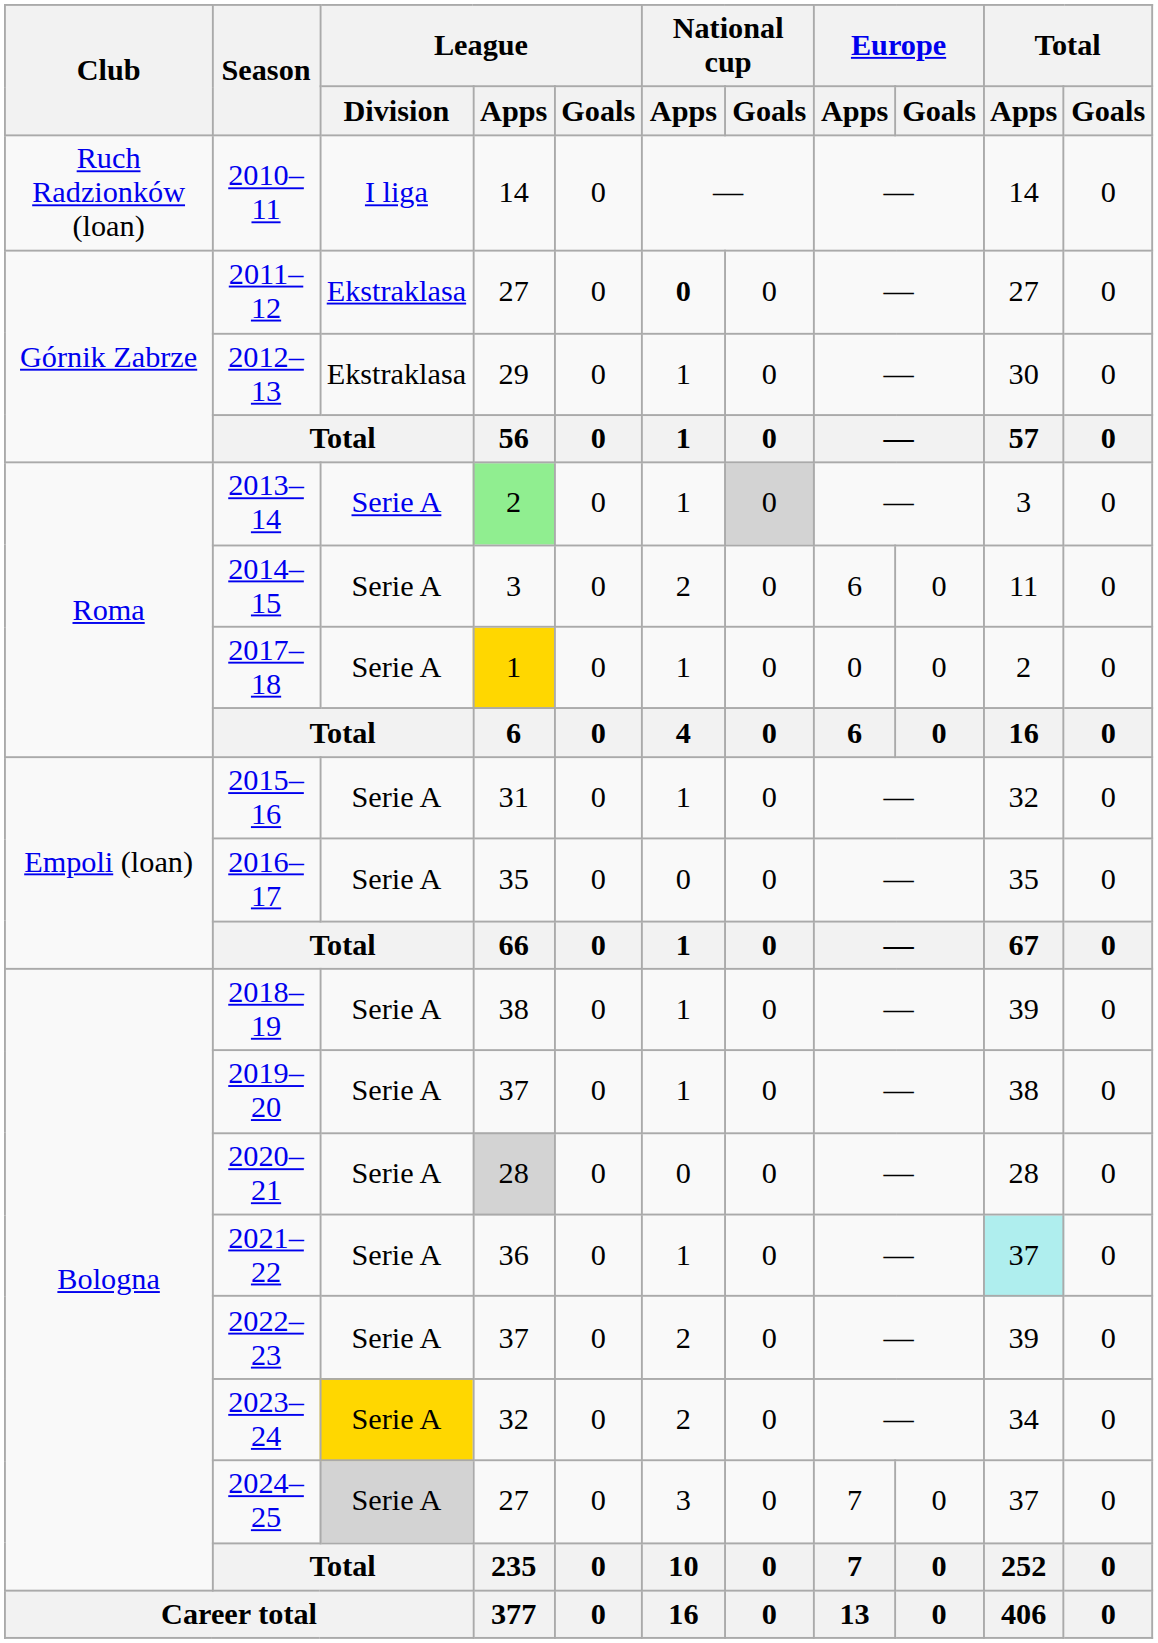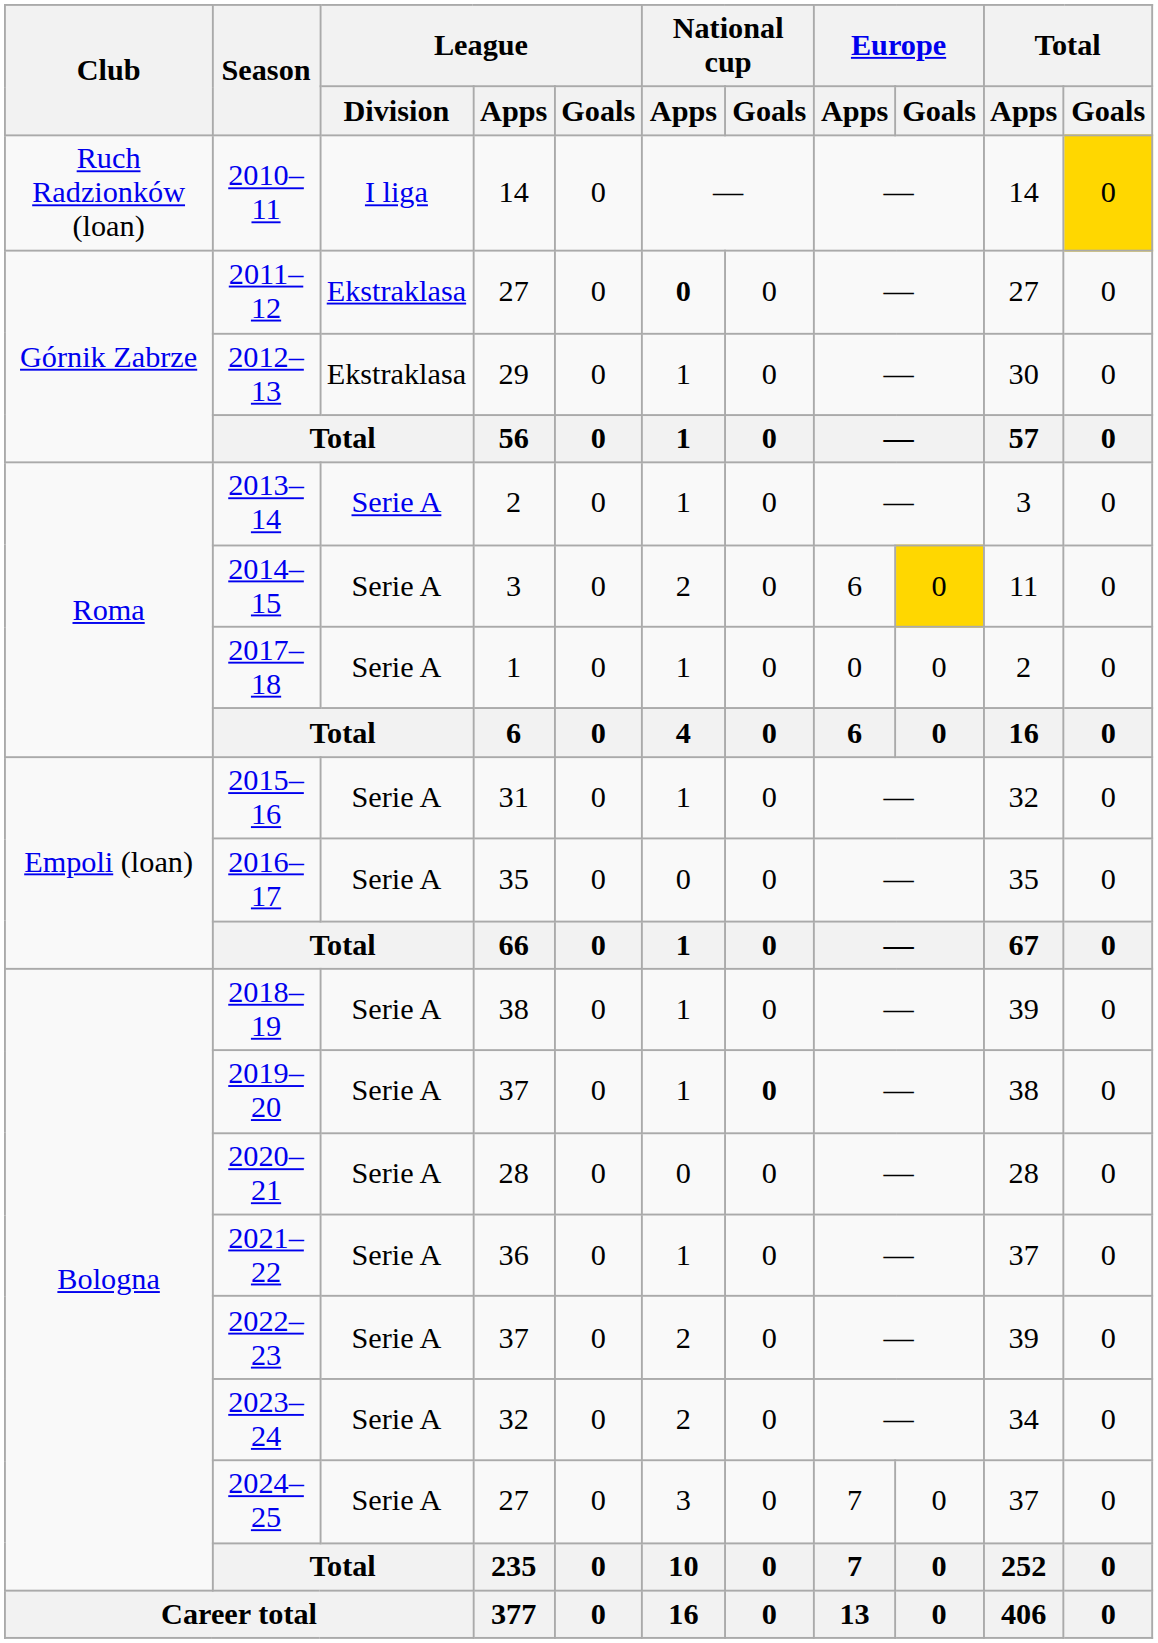(1108, 192) no background -> (1108, 192) gold background
(514, 503) lightgreen background -> (514, 503) no background
(769, 503) lightgrey background -> (769, 503) no background
(939, 585) no background -> (939, 585) gold background
(514, 667) gold background -> (514, 667) no background
(769, 1091) normal -> (769, 1091) bold
(514, 1173) lightgrey background -> (514, 1173) no background
(1024, 1255) paleturquoise background -> (1024, 1255) no background
(396, 1419) gold background -> (396, 1419) no background
(396, 1501) lightgrey background -> (396, 1501) no background
